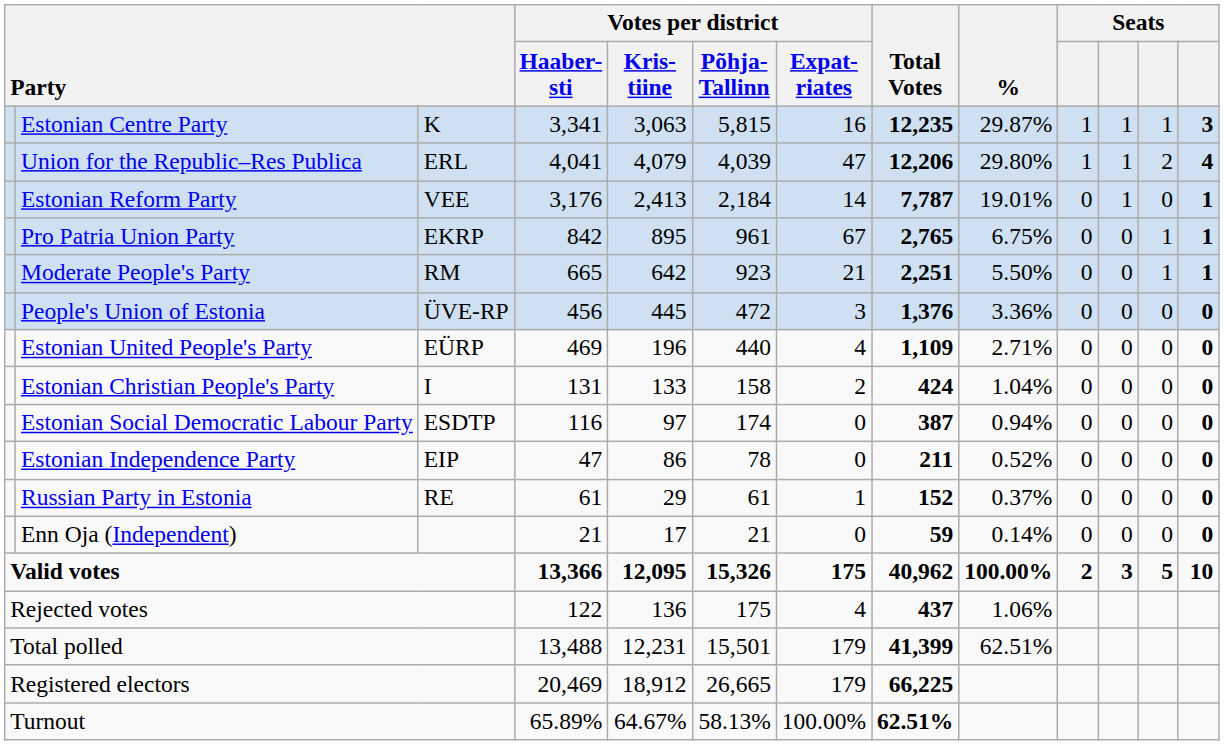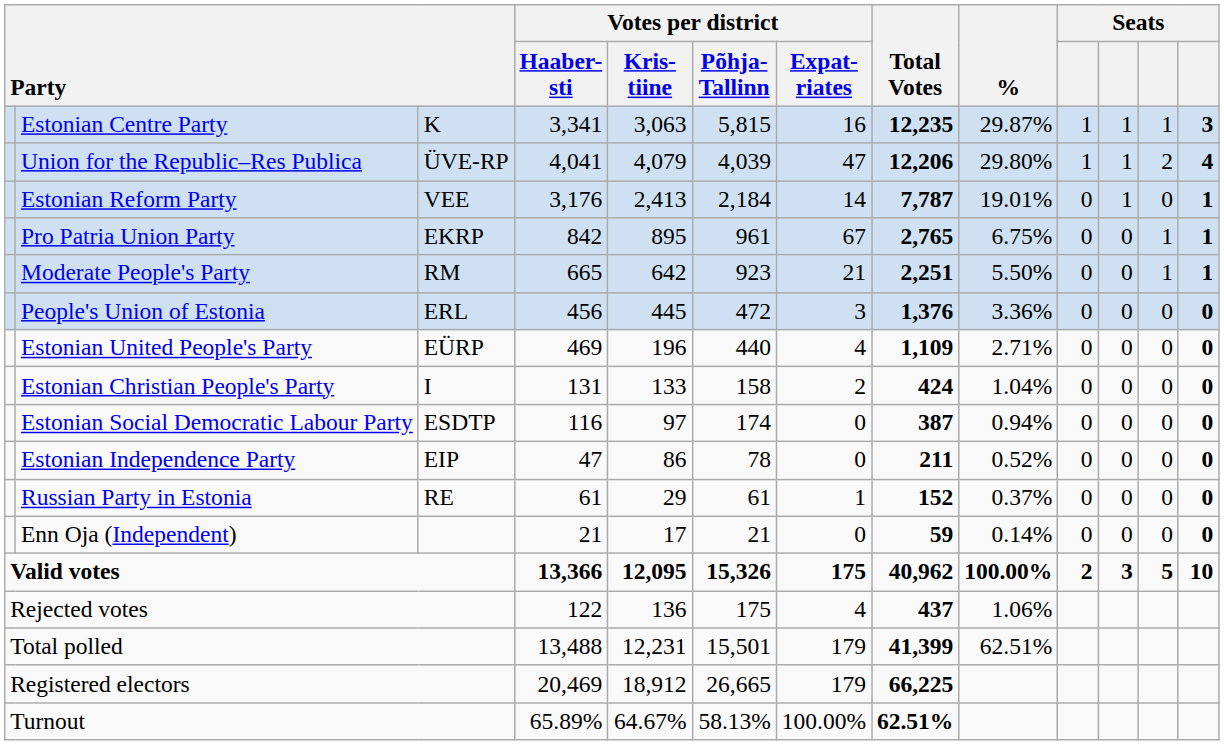(446, 161) ERL -> (466, 161) ÜVE-RP
(466, 310) ÜVE-RP -> (446, 310) ERL
